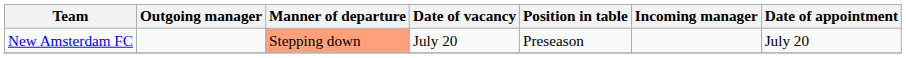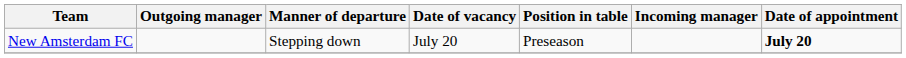(315, 40) lightsalmon background -> (315, 40) no background
(787, 40) normal -> (788, 40) bold
